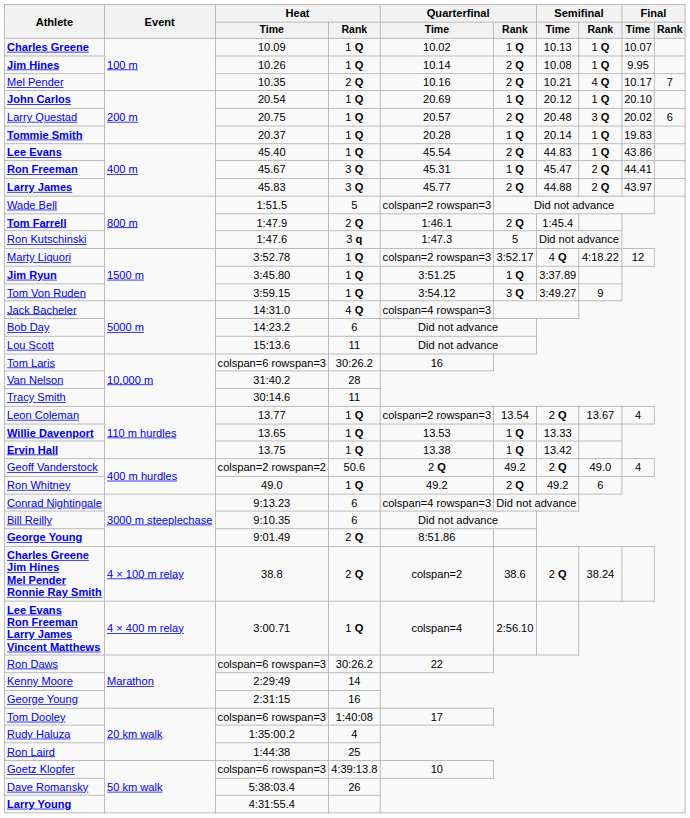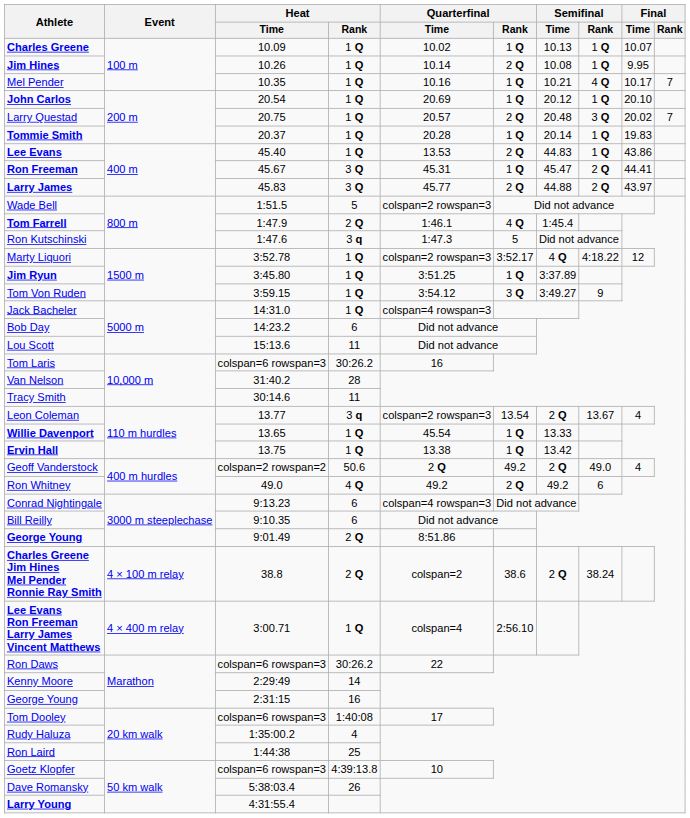(354, 83) 2 Q -> (354, 83) 1 Q
(515, 83) 2 Q -> (515, 83) 1 Q
(670, 118) 6 -> (670, 118) 7
(437, 153) 45.54 -> (437, 153) 13.53
(515, 223) 2 Q -> (515, 223) 4 Q
(354, 310) 4 Q -> (354, 310) 1 Q
(354, 415) 1 Q -> (354, 415) 3 q
(437, 433) 13.53 -> (437, 433) 45.54
(354, 486) 1 Q -> (354, 486) 4 Q
